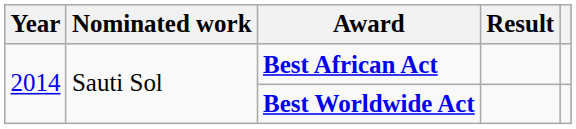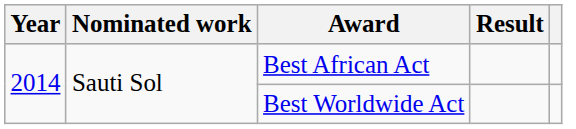(350, 63) bold -> (346, 63) normal
(369, 103) bold -> (364, 103) normal
